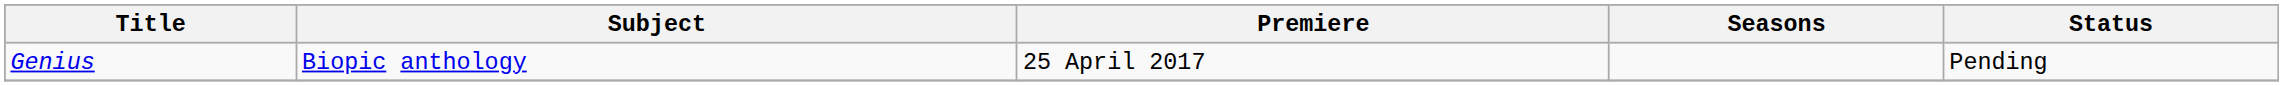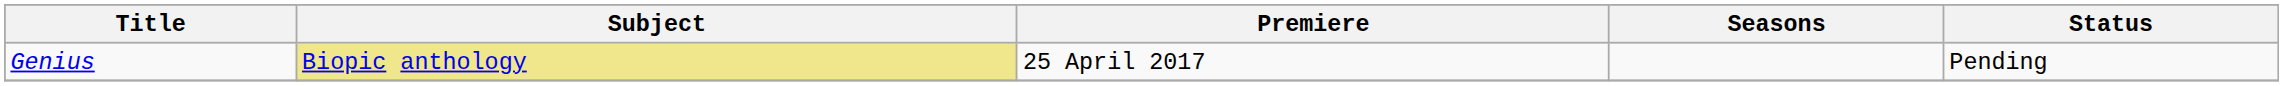(414, 62) no background -> (414, 62) khaki background
